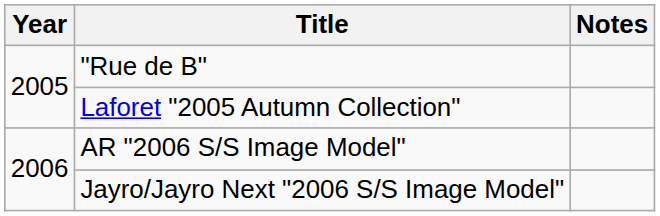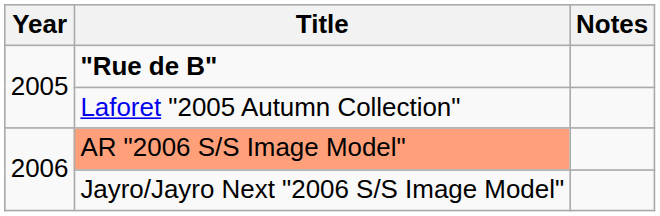(144, 66) normal -> (149, 66) bold
(243, 148) no background -> (243, 148) lightsalmon background
